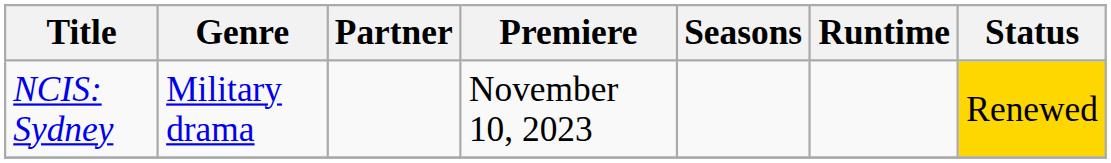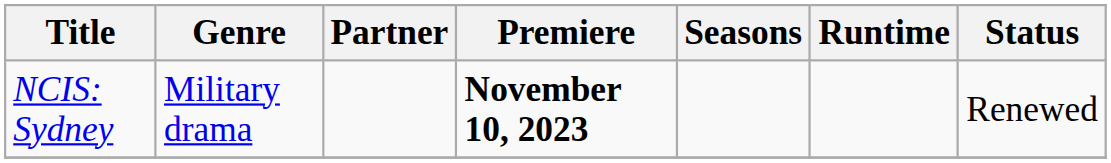(544, 108) normal -> (543, 108) bold
(1032, 108) gold background -> (1032, 108) no background
